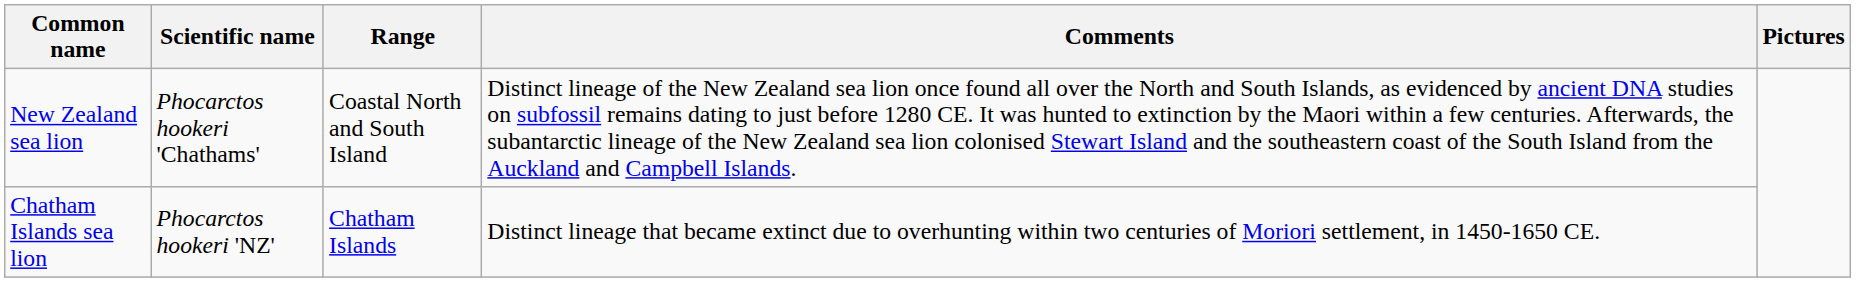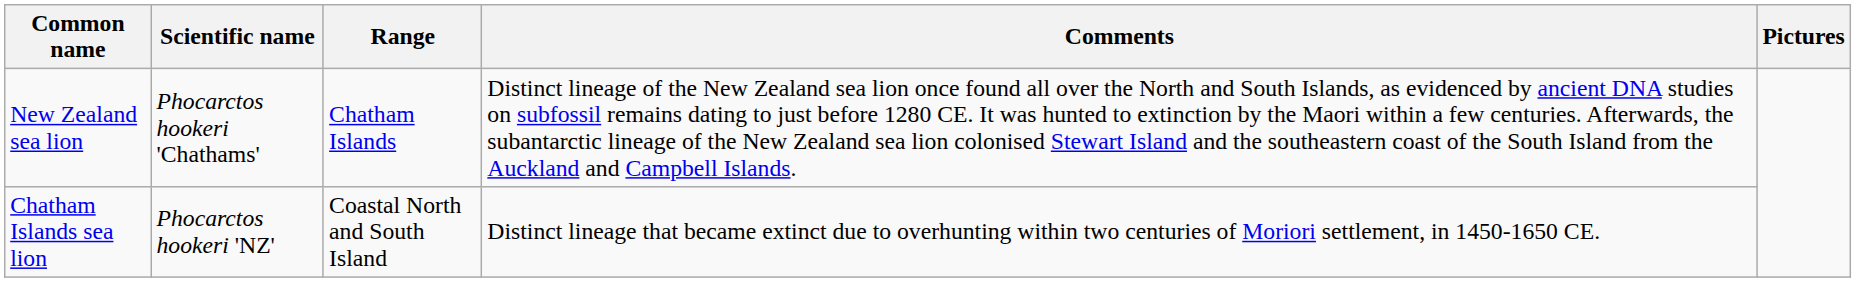(395, 127) Coastal North and South Island -> (372, 127) Chatham Islands
(372, 231) Chatham Islands -> (395, 231) Coastal North and South Island
